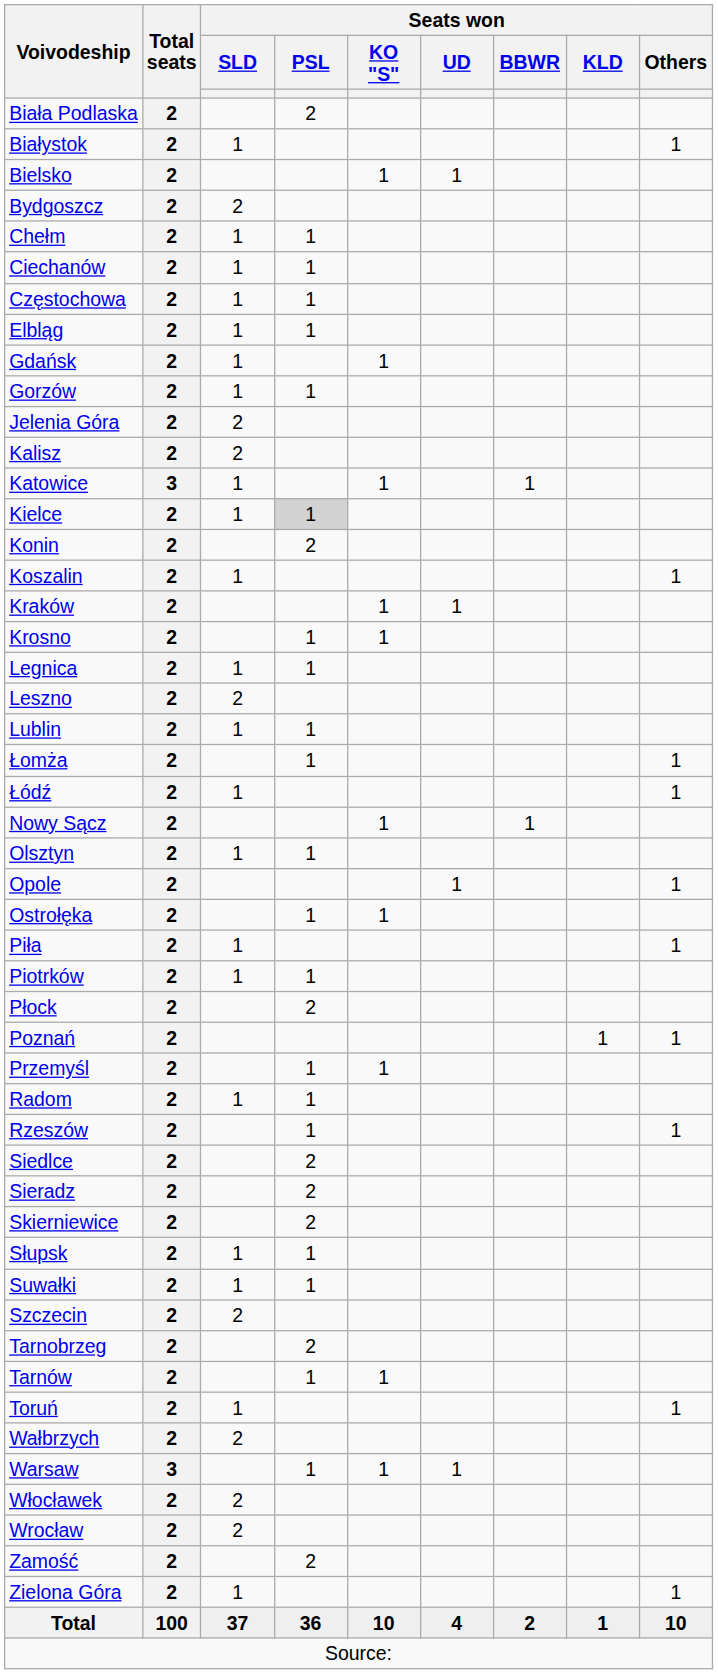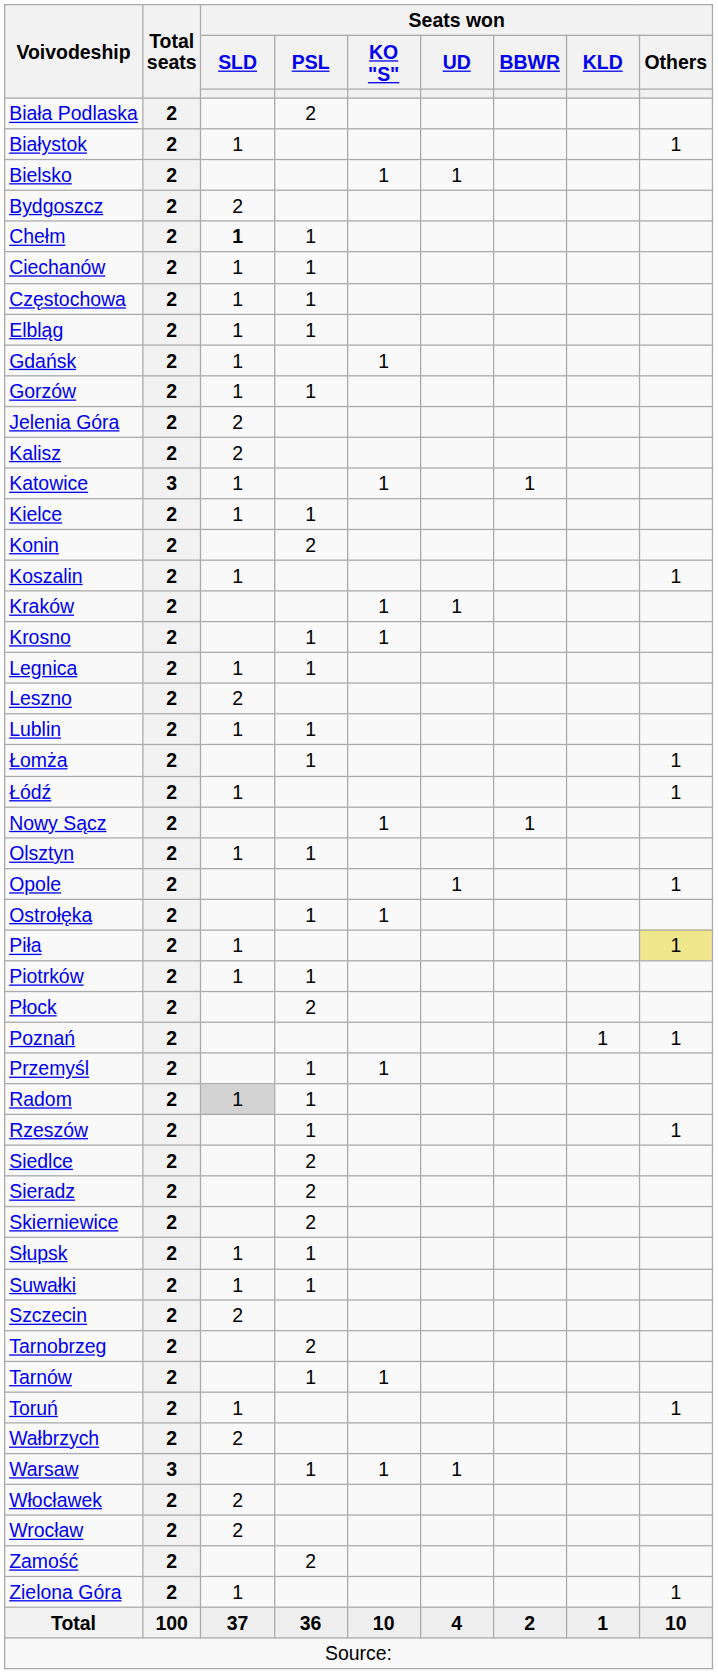(238, 237) normal -> (238, 237) bold
(311, 514) lightgrey background -> (311, 514) no background
(676, 945) no background -> (676, 945) khaki background
(238, 1099) no background -> (238, 1099) lightgrey background
